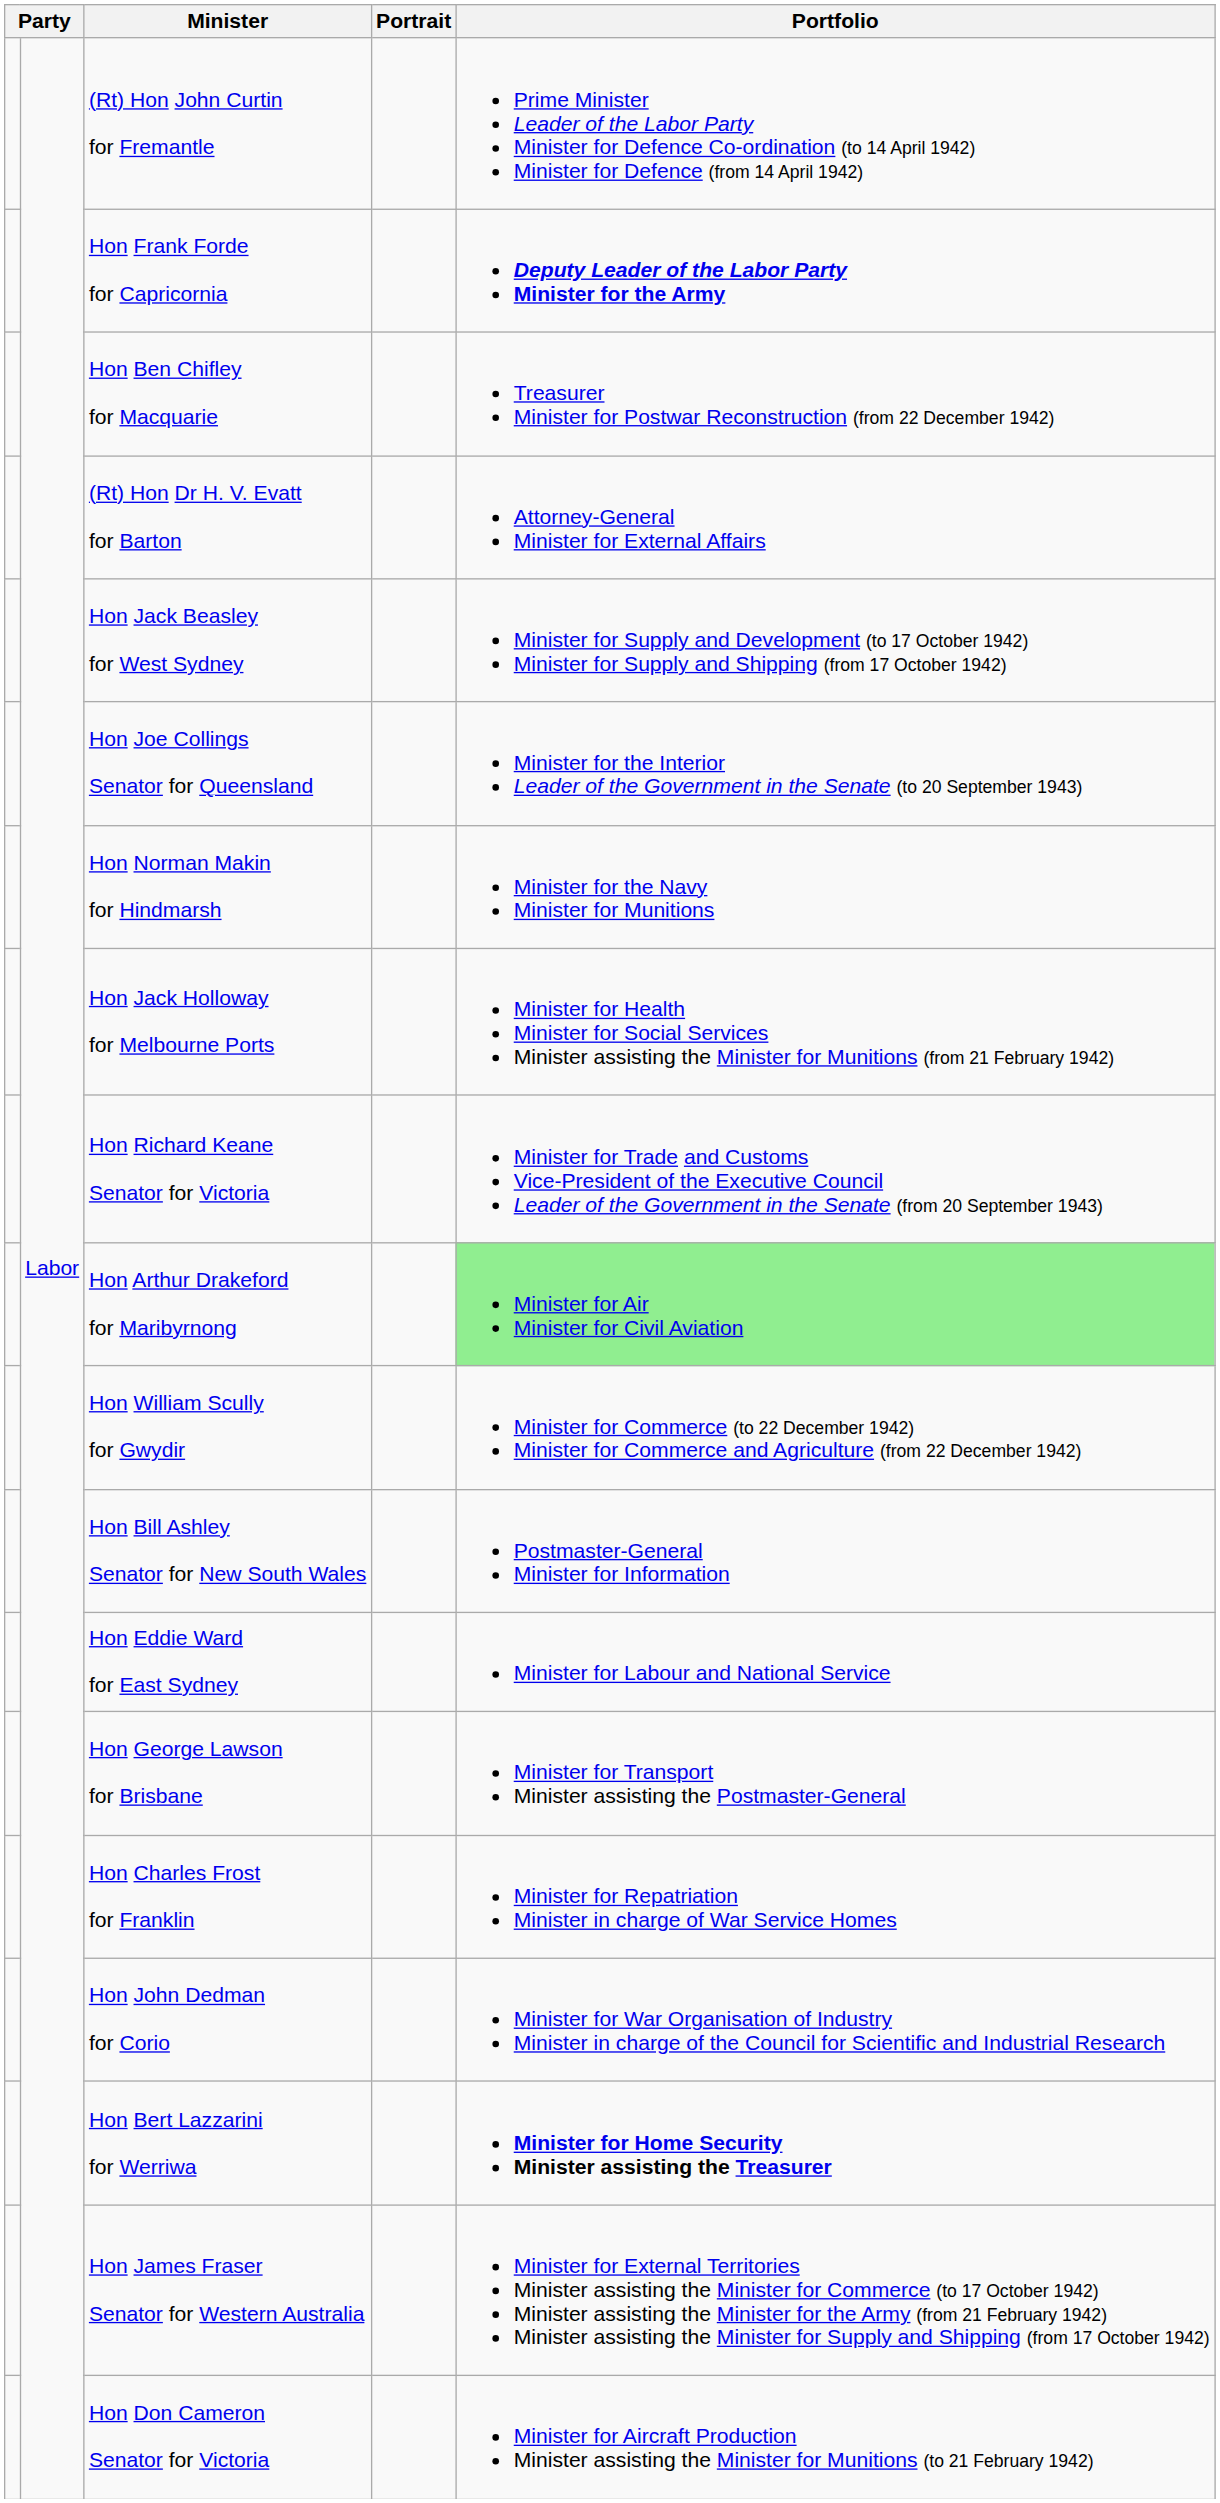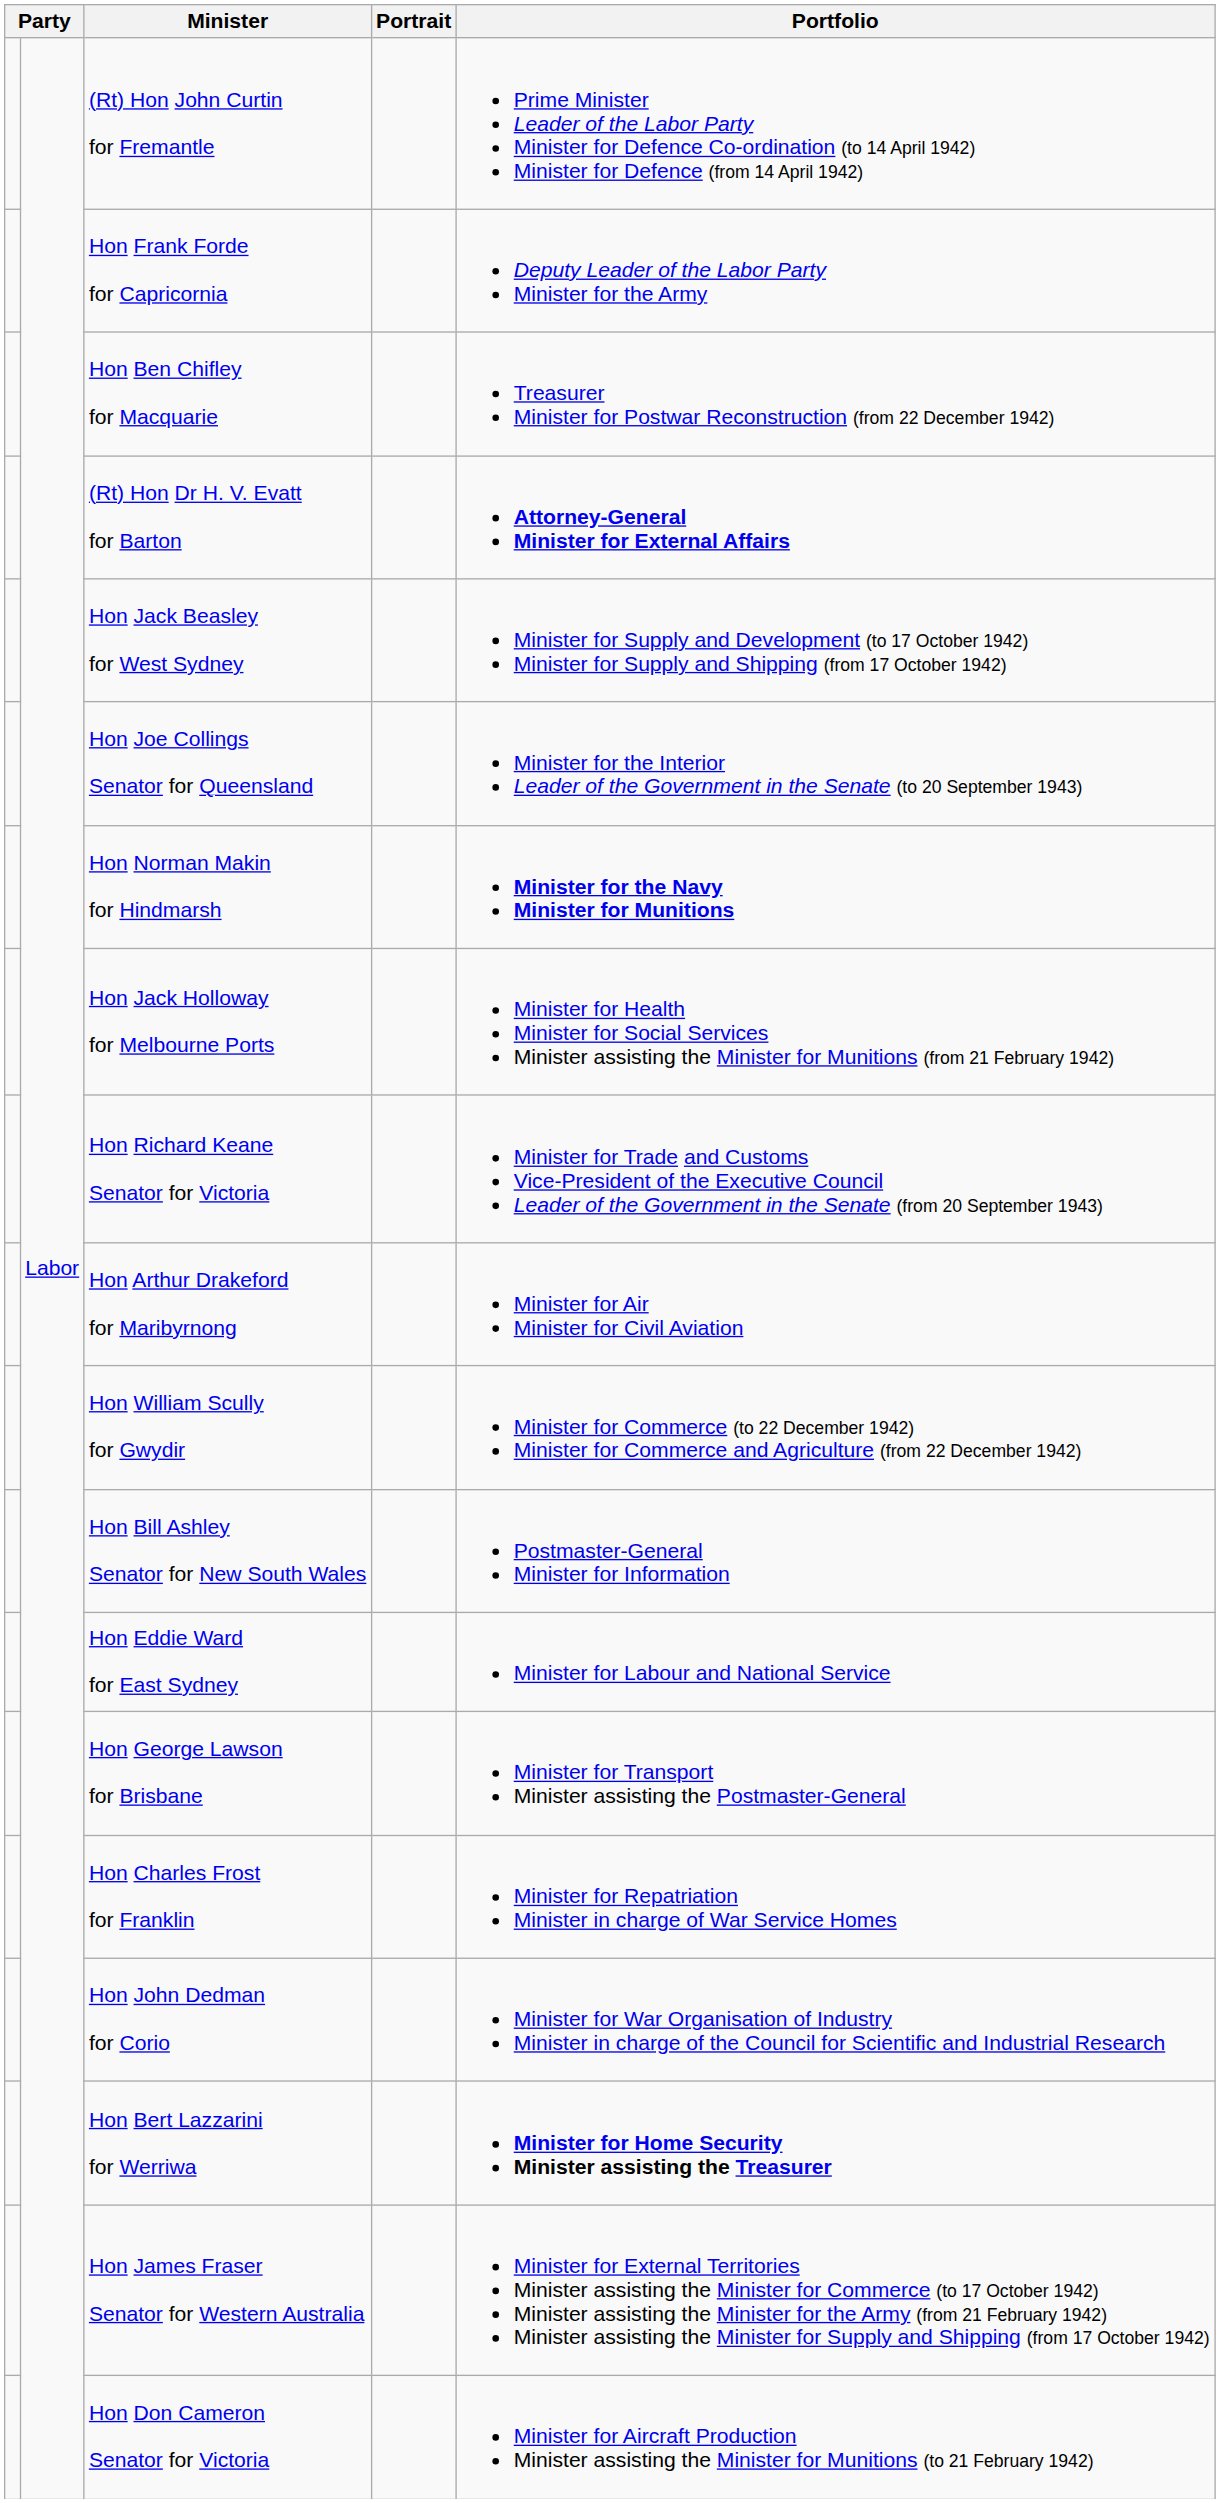(835, 282) bold -> (835, 282) normal
(835, 529) normal -> (835, 529) bold
(835, 899) normal -> (835, 899) bold
(835, 1316) lightgreen background -> (835, 1316) no background
